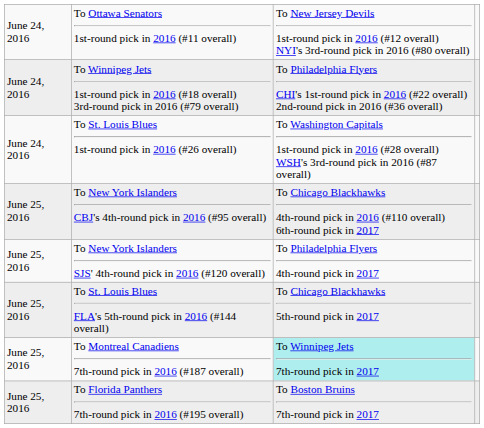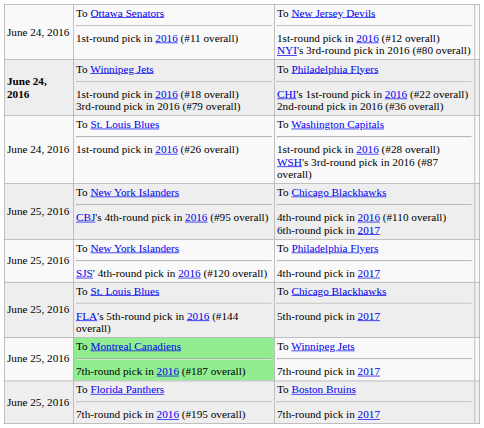(26, 87) normal -> (27, 87) bold
(172, 359) no background -> (174, 359) lightgreen background
(374, 359) paleturquoise background -> (374, 359) no background
